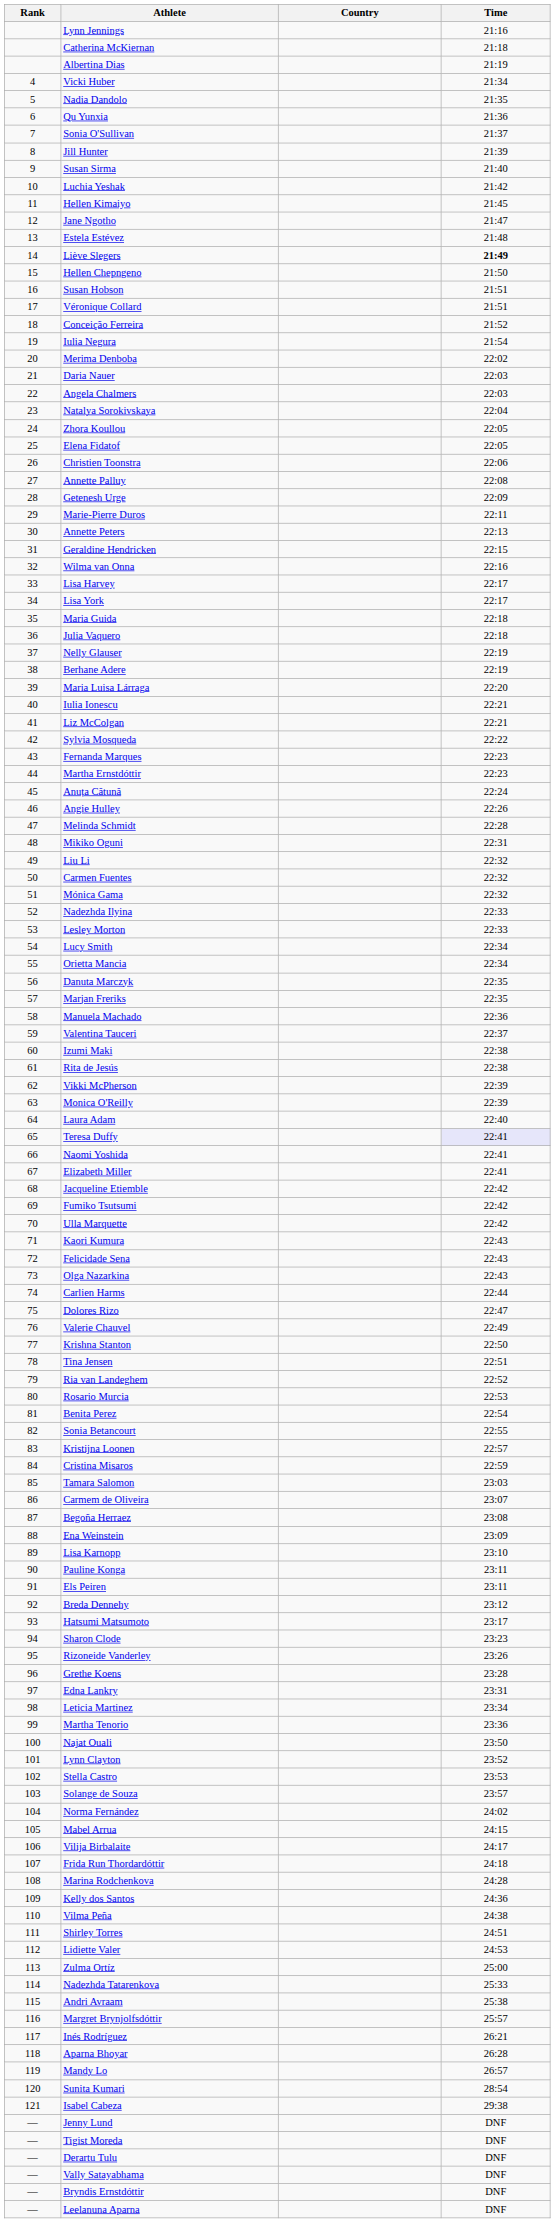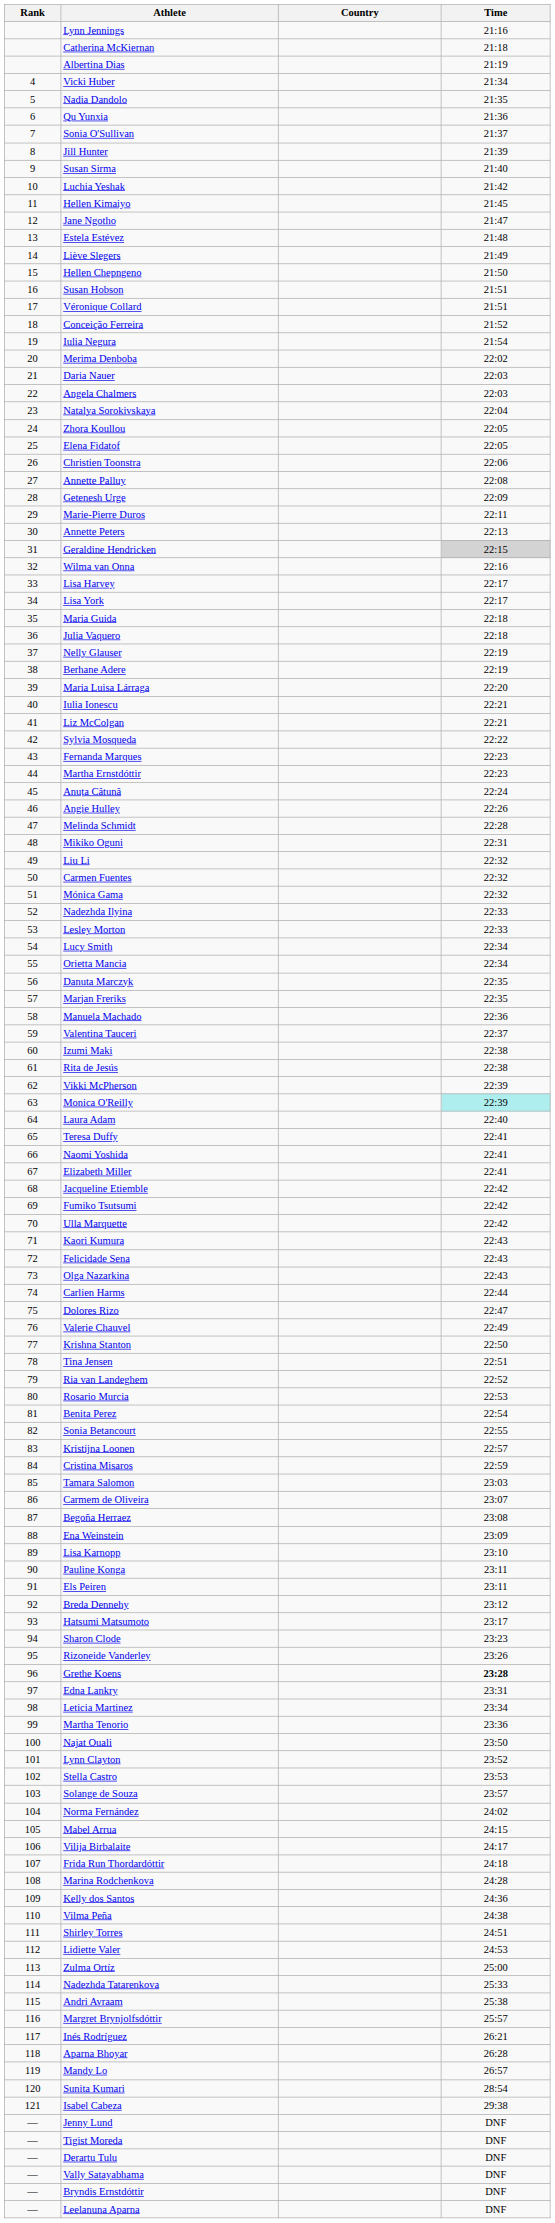(496, 255) bold -> (496, 255) normal
(496, 549) no background -> (496, 549) lightgrey background
(496, 1102) no background -> (496, 1102) paleturquoise background
(496, 1137) lavender background -> (496, 1137) no background
(496, 1673) normal -> (496, 1673) bold
